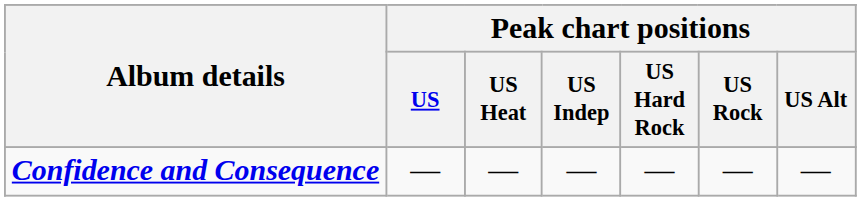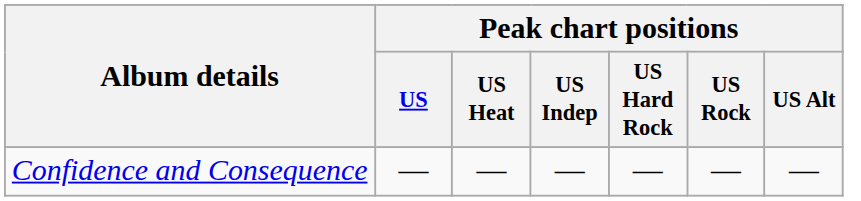(196, 170) bold -> (190, 170) normal
